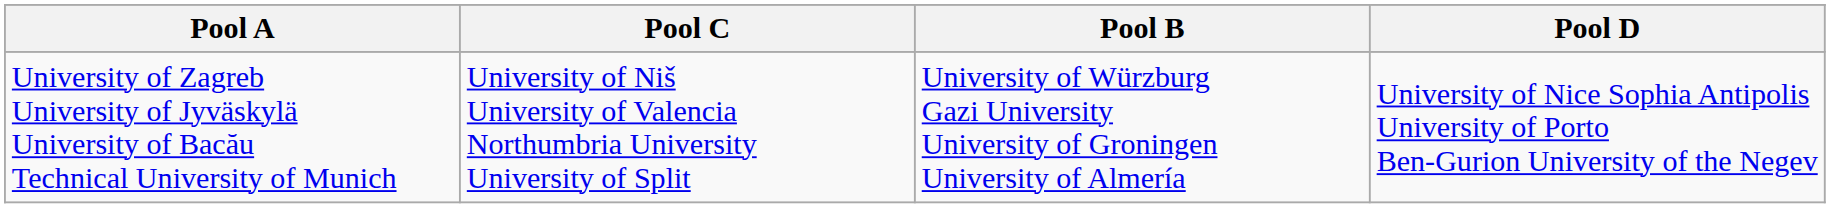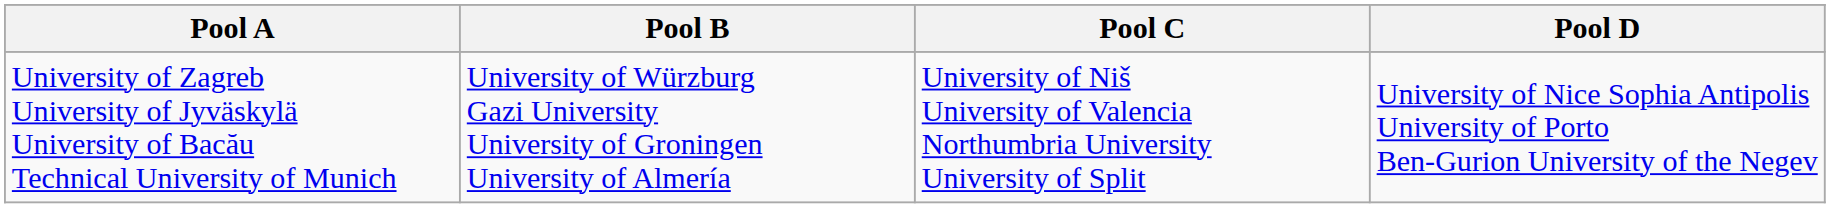columns swapped: (1142, 28) <-> (687, 28)
